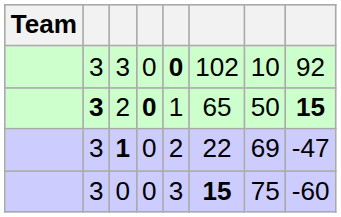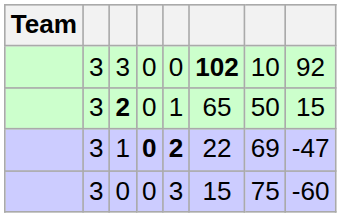(176, 66) bold -> (176, 66) normal
(217, 66) normal -> (217, 66) bold
(96, 107) bold -> (96, 107) normal
(123, 107) normal -> (123, 107) bold
(149, 107) bold -> (149, 107) normal
(311, 107) bold -> (311, 107) normal
(123, 149) bold -> (123, 149) normal
(149, 149) normal -> (149, 149) bold
(176, 149) normal -> (176, 149) bold
(217, 190) bold -> (217, 190) normal
